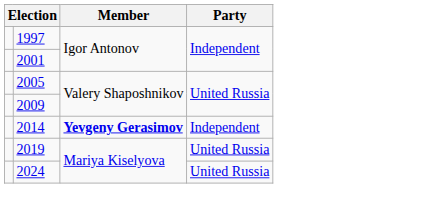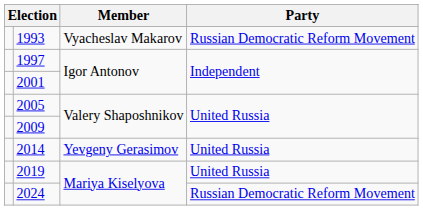+ row: (31, 37)
(123, 127) bold -> (121, 149) normal
(225, 127) Independent -> (230, 149) United Russia
(230, 171) United Russia -> (302, 194) Russian Democratic Reform Movement
